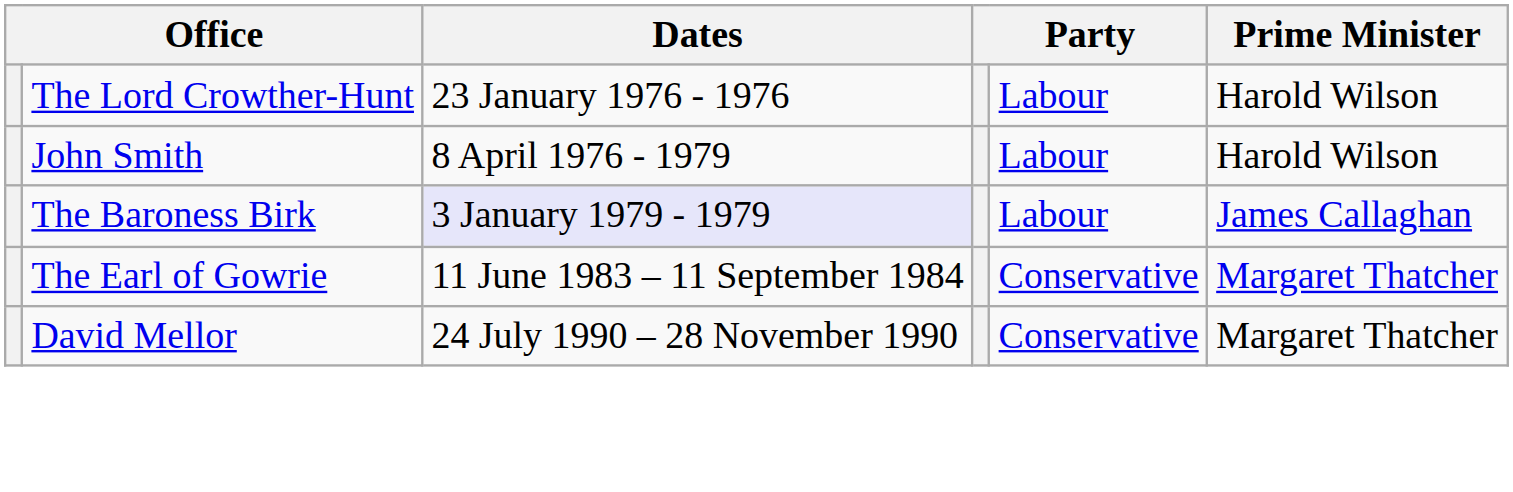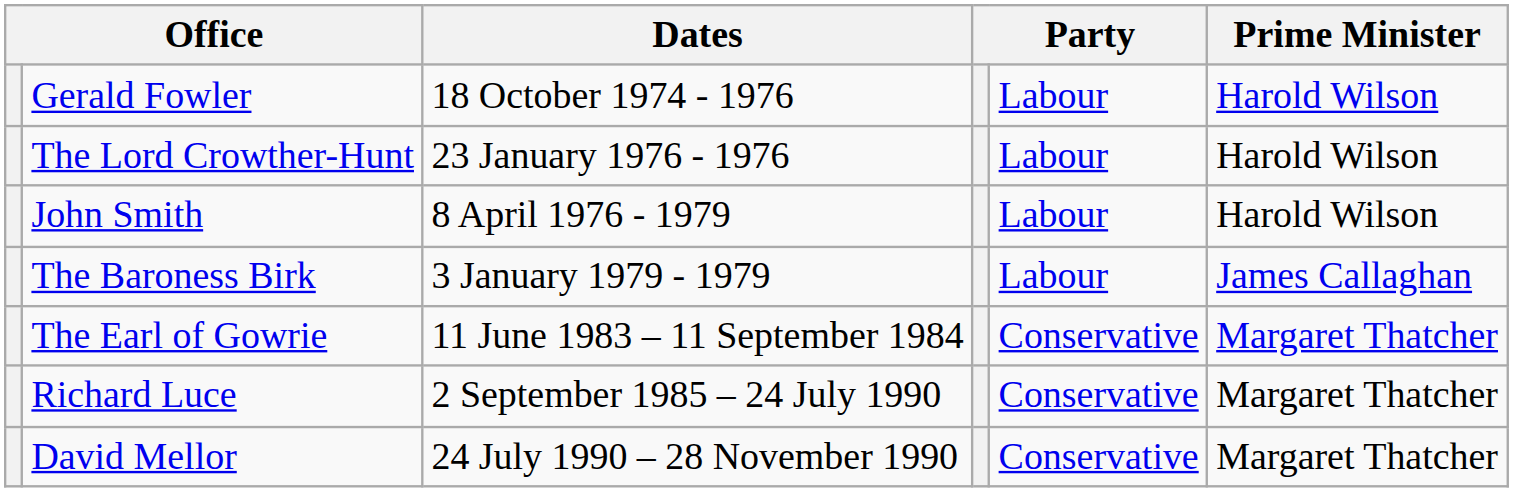+ row: (141, 94)
(601, 214) lavender background -> (601, 275) no background
+ row: (134, 395)
